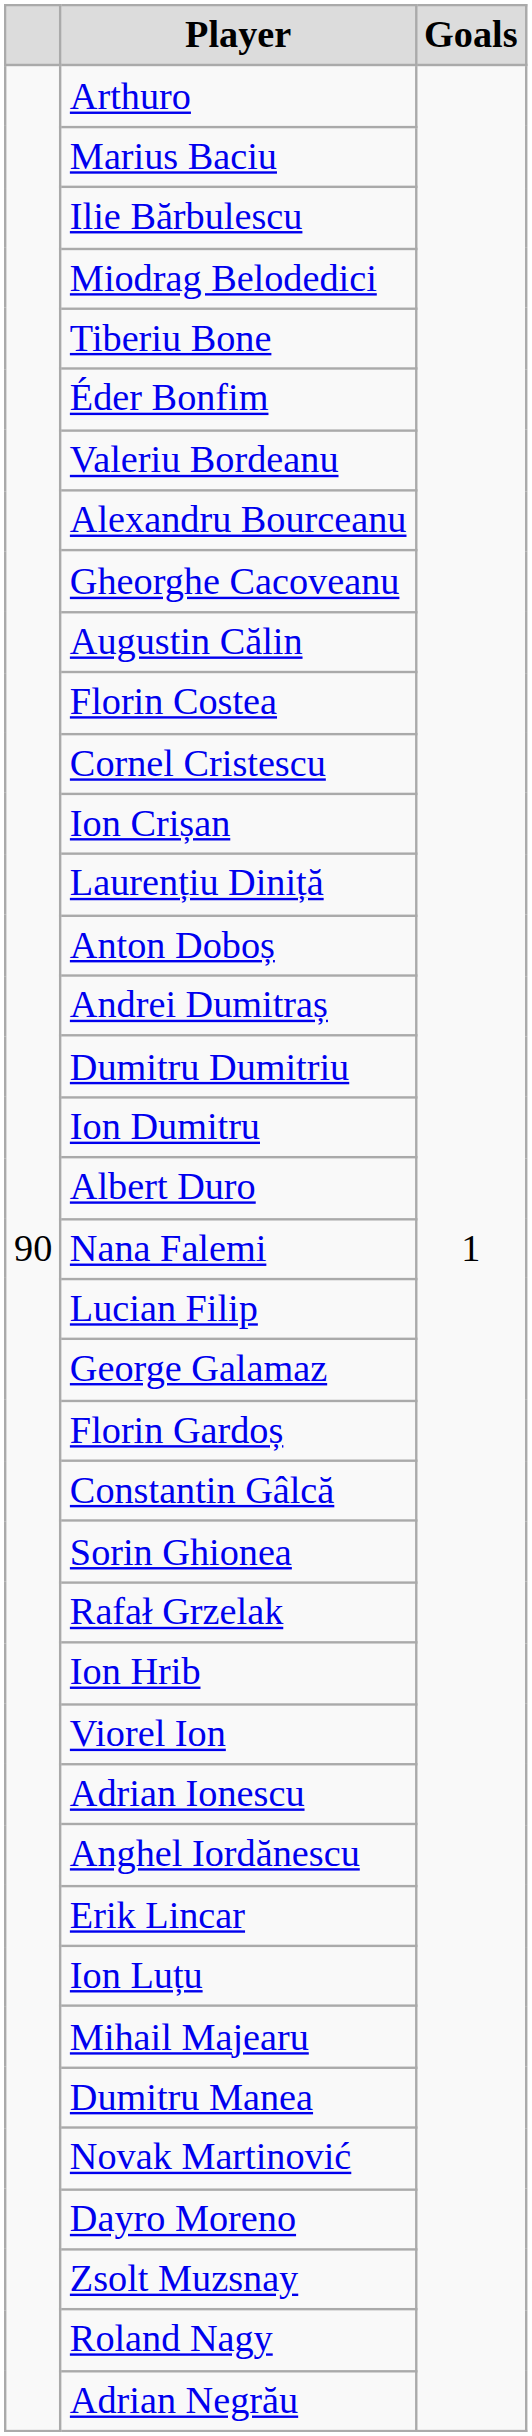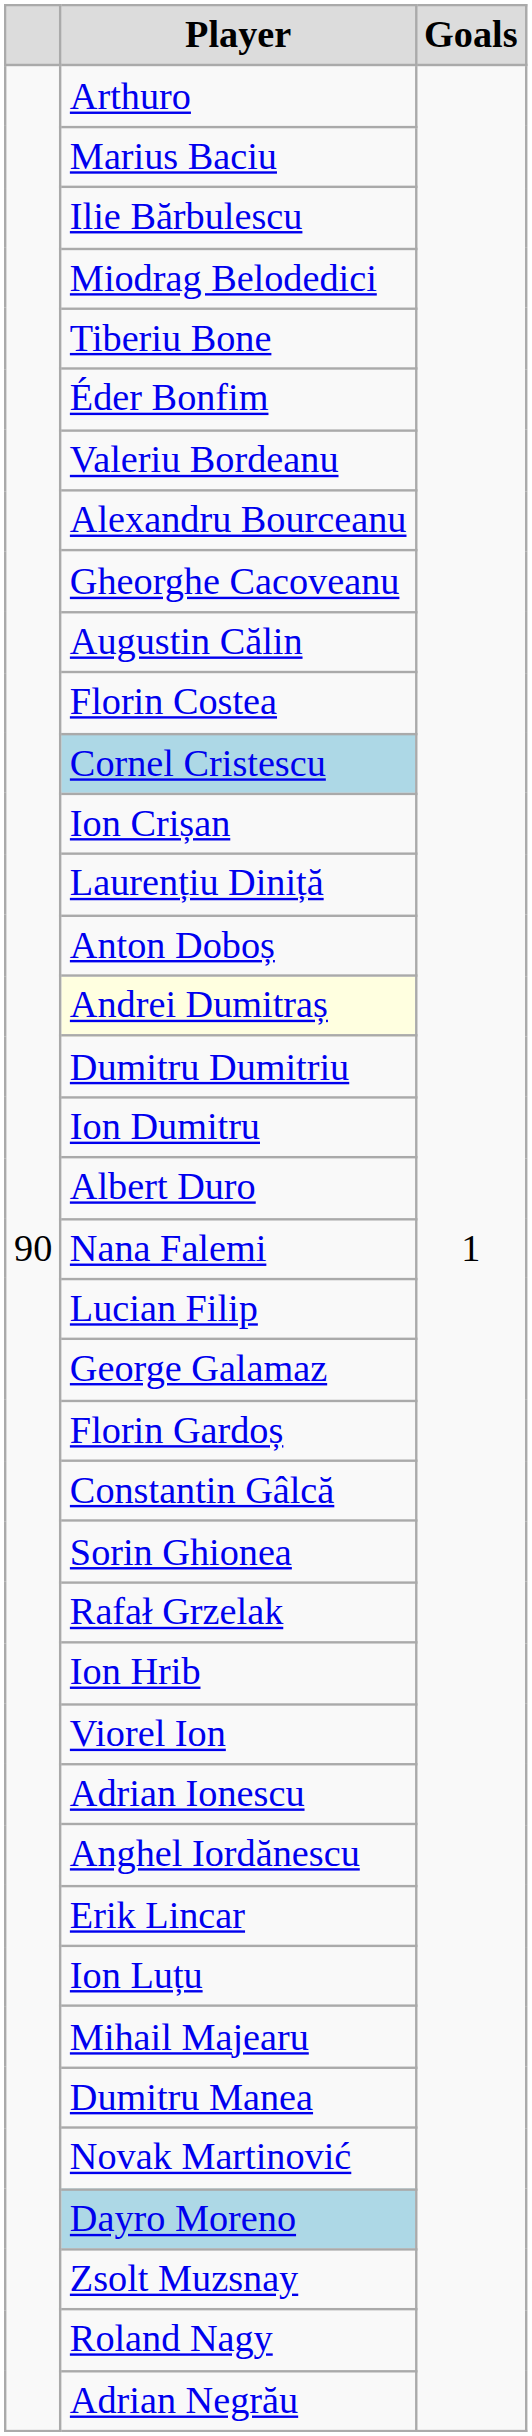(198, 762) no background -> (198, 762) lightblue background
(199, 1005) no background -> (199, 1005) lightyellow background
(183, 2218) no background -> (183, 2218) lightblue background
